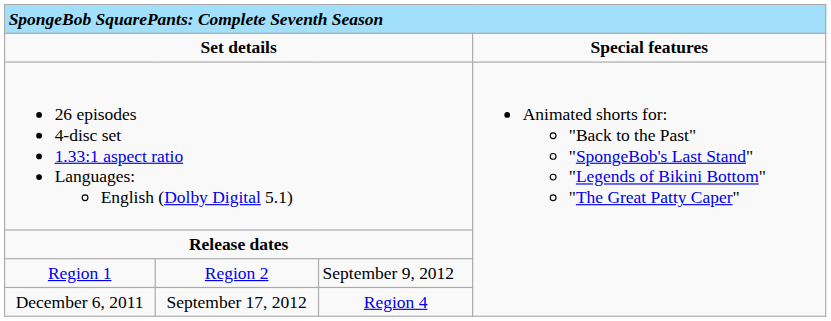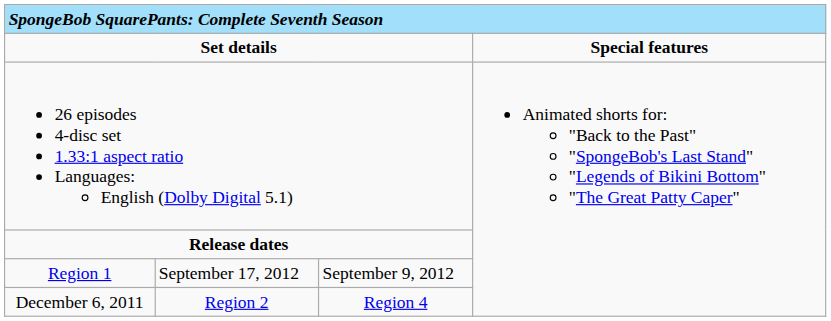(237, 272) Region 2 -> (229, 272) September 17, 2012
(237, 301) September 17, 2012 -> (237, 301) Region 2
